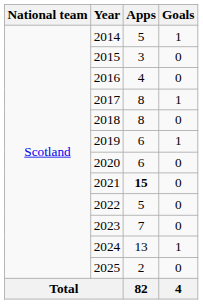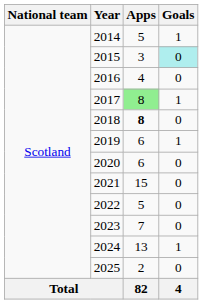(178, 57) no background -> (178, 57) paleturquoise background
(141, 99) no background -> (141, 99) lightgreen background
(141, 120) normal -> (141, 120) bold
(141, 183) bold -> (141, 183) normal
